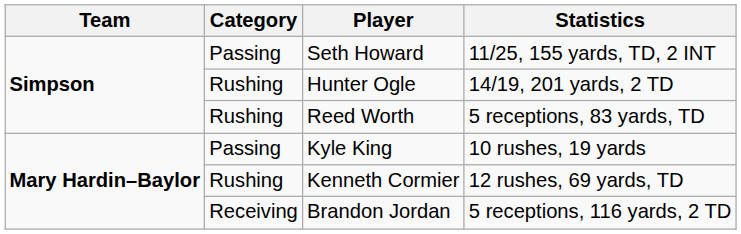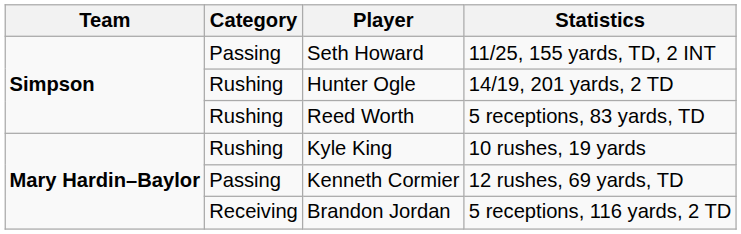(245, 148) Passing -> (246, 148) Rushing
(246, 180) Rushing -> (245, 180) Passing
